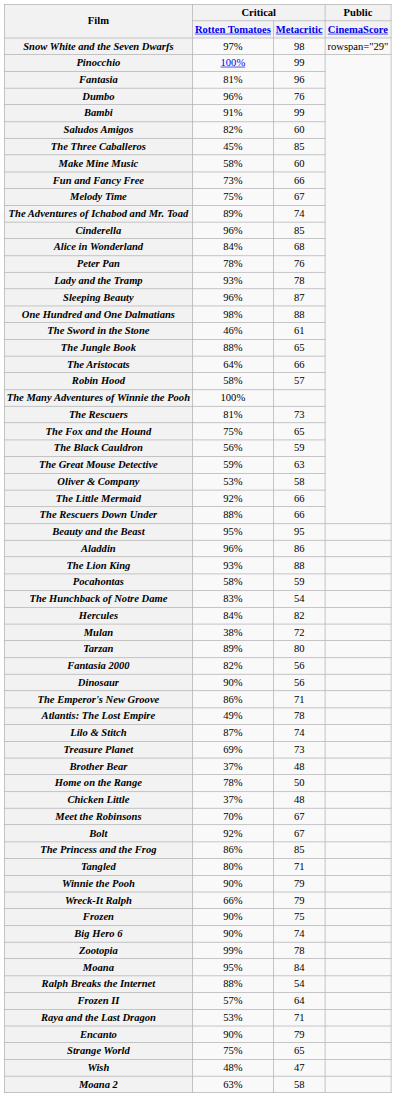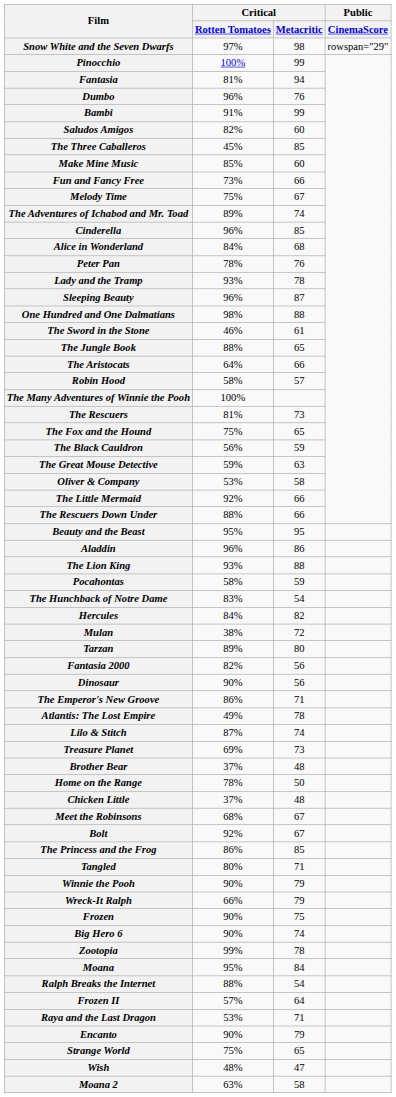(299, 79) 96 -> (299, 79) 94
(233, 163) 58% -> (233, 163) 85%
(233, 816) 70% -> (233, 816) 68%
